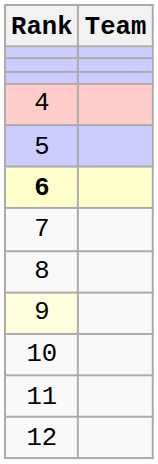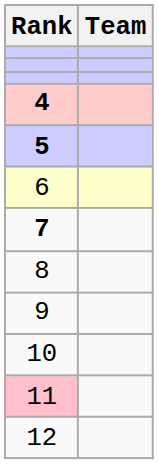(42, 104) normal -> (42, 104) bold
(42, 146) normal -> (42, 146) bold
(42, 188) bold -> (42, 188) normal
(42, 229) normal -> (42, 229) bold
(42, 313) lightyellow background -> (42, 313) no background
(42, 396) no background -> (42, 396) pink background
